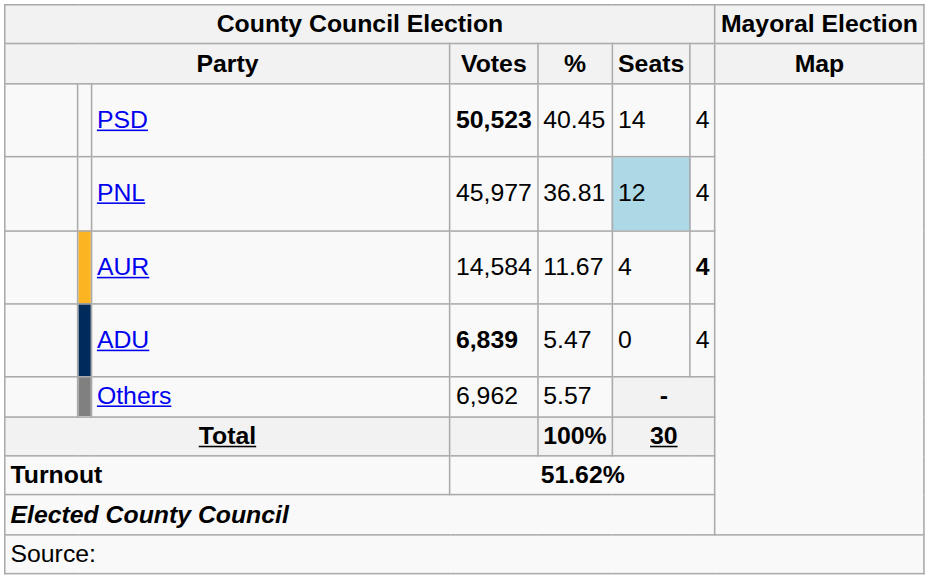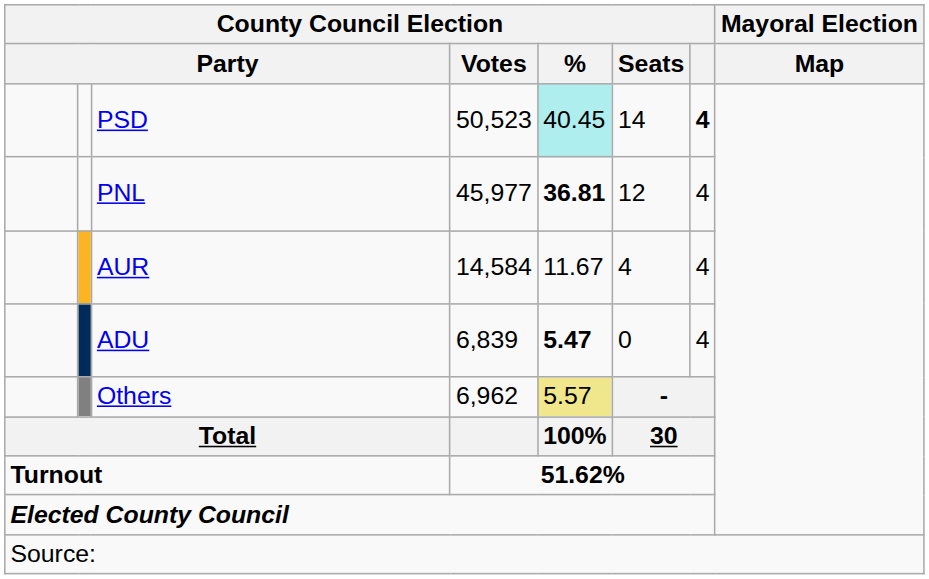(494, 119) bold -> (494, 119) normal
(574, 119) no background -> (574, 119) paleturquoise background
(703, 119) normal -> (703, 119) bold
(574, 193) normal -> (574, 193) bold
(632, 193) lightblue background -> (632, 193) no background
(703, 266) bold -> (703, 266) normal
(487, 340) bold -> (487, 340) normal
(567, 340) normal -> (567, 340) bold
(567, 396) no background -> (567, 396) khaki background
